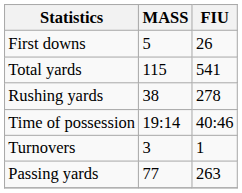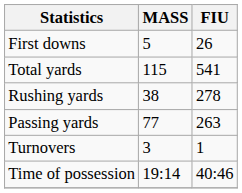rows swapped: (53, 174) <-> (72, 122)
